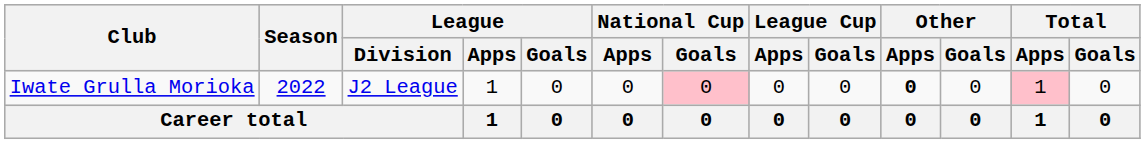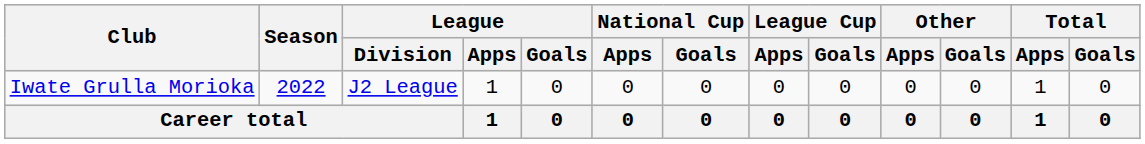(706, 88) pink background -> (706, 88) no background
(911, 88) bold -> (911, 88) normal
(1040, 88) pink background -> (1040, 88) no background
